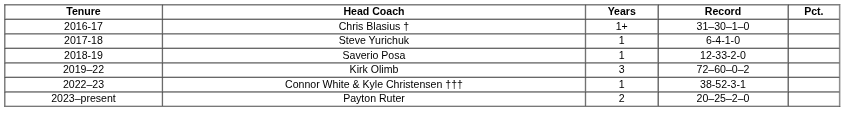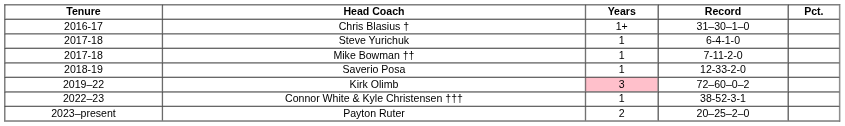+ row: (374, 55)
(622, 70) no background -> (622, 84) pink background
